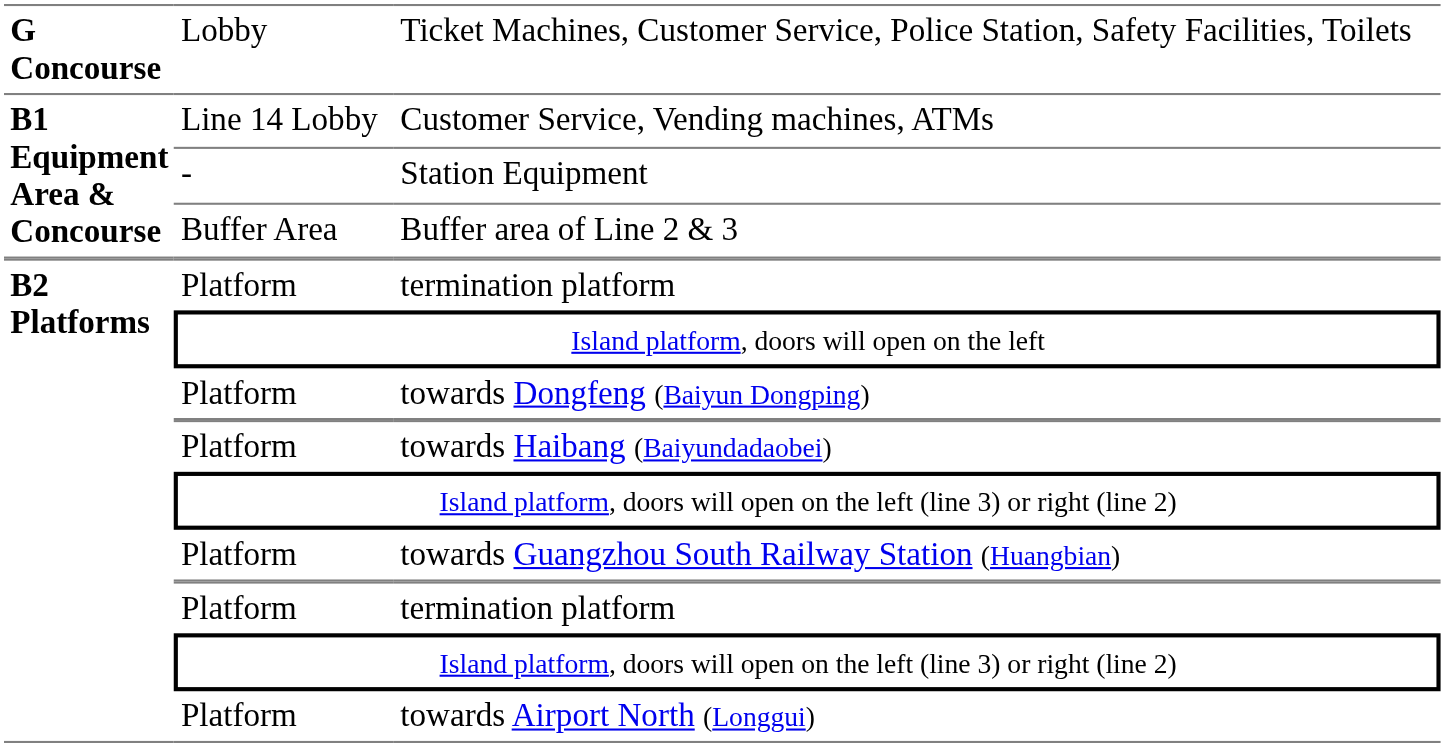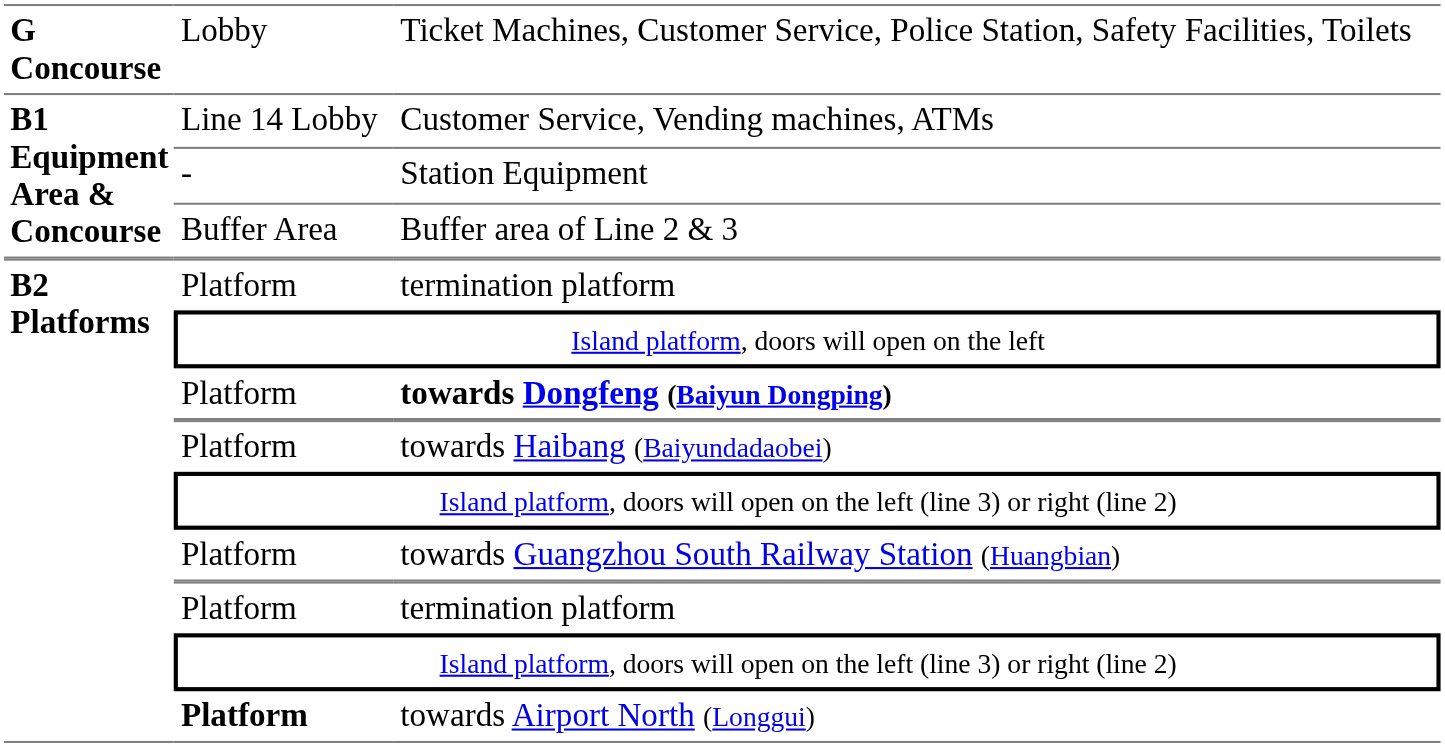(635, 392) normal -> (646, 392) bold
(239, 715) normal -> (244, 715) bold
